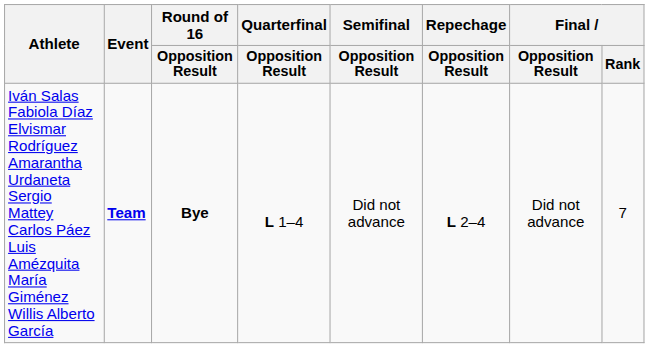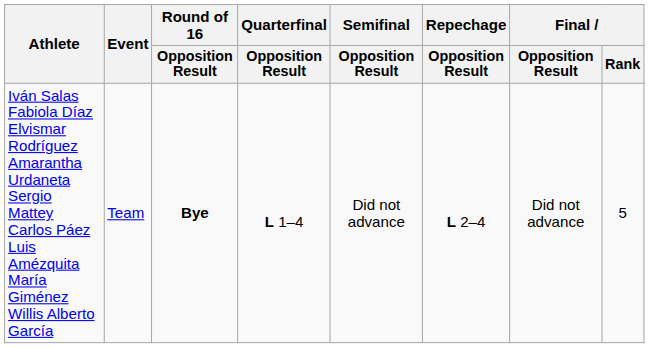(126, 213) bold -> (126, 213) normal
(623, 213) 7 -> (623, 213) 5
